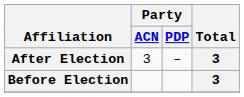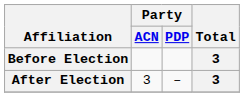rows swapped: (68, 81) <-> (68, 59)
